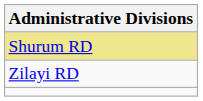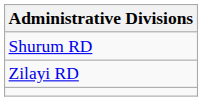(50, 45) khaki background -> (50, 45) no background
